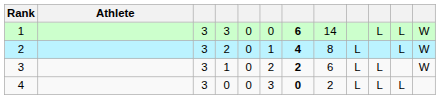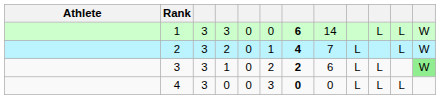columns swapped: (21, 13) <-> (115, 13)
(330, 49) 8 -> (330, 49) 7
(424, 67) no background -> (424, 67) lightgreen background
(330, 85) 2 -> (330, 85) 0
